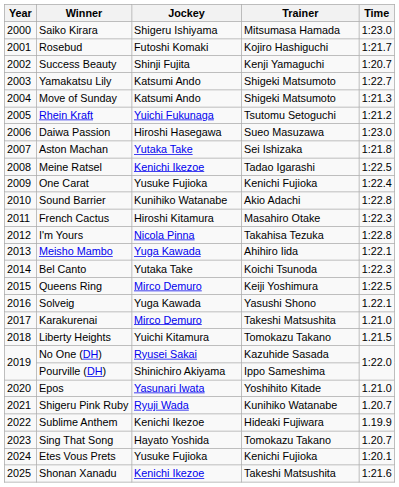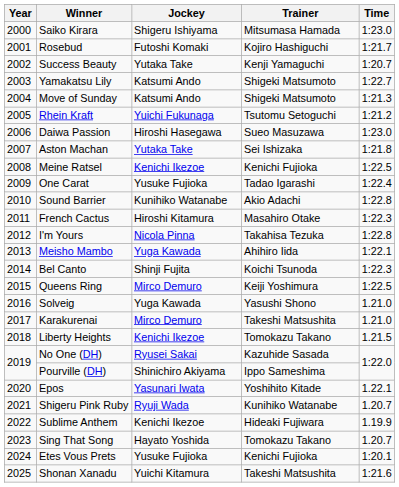(162, 64) Shinji Fujita -> (163, 64) Yutaka Take
(279, 167) Tadao Igarashi -> (281, 167) Kenichi Fujioka
(281, 184) Kenichi Fujioka -> (279, 184) Tadao Igarashi
(163, 269) Yutaka Take -> (162, 269) Shinji Fujita
(377, 303) 1.22.1 -> (377, 303) 1.21.0
(172, 337) Yuichi Kitamura -> (169, 337) Kenichi Ikezoe
(377, 389) 1.21.0 -> (377, 389) 1.22.1
(169, 474) Kenichi Ikezoe -> (172, 474) Yuichi Kitamura
